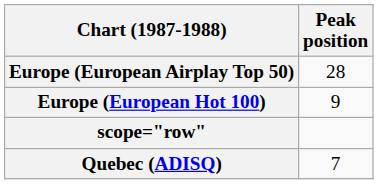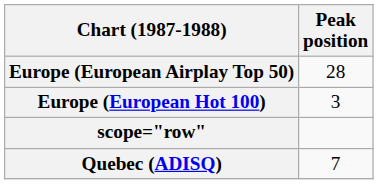(336, 102) 9 -> (336, 102) 3
